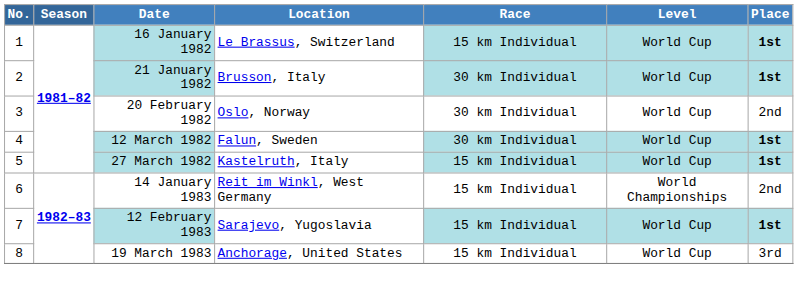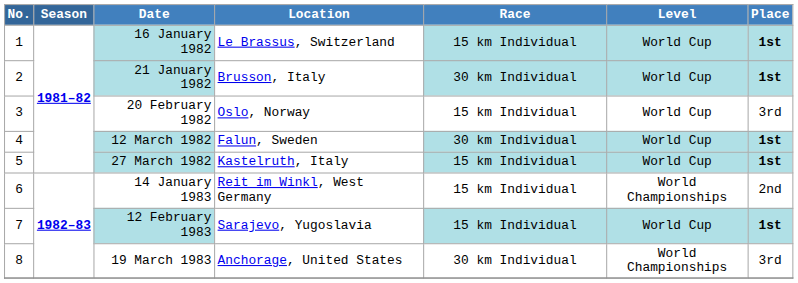(515, 114) 30 km Individual -> (515, 114) 15 km Individual
(770, 114) 2nd -> (770, 114) 3rd
(515, 254) 15 km Individual -> (515, 261) 30 km Individual
(677, 254) World Cup -> (677, 261) World Championships
